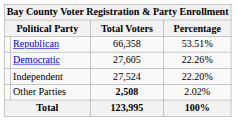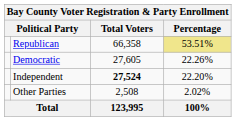(197, 44) no background -> (197, 44) khaki background
(127, 76) normal -> (127, 76) bold
(127, 92) bold -> (127, 92) normal
